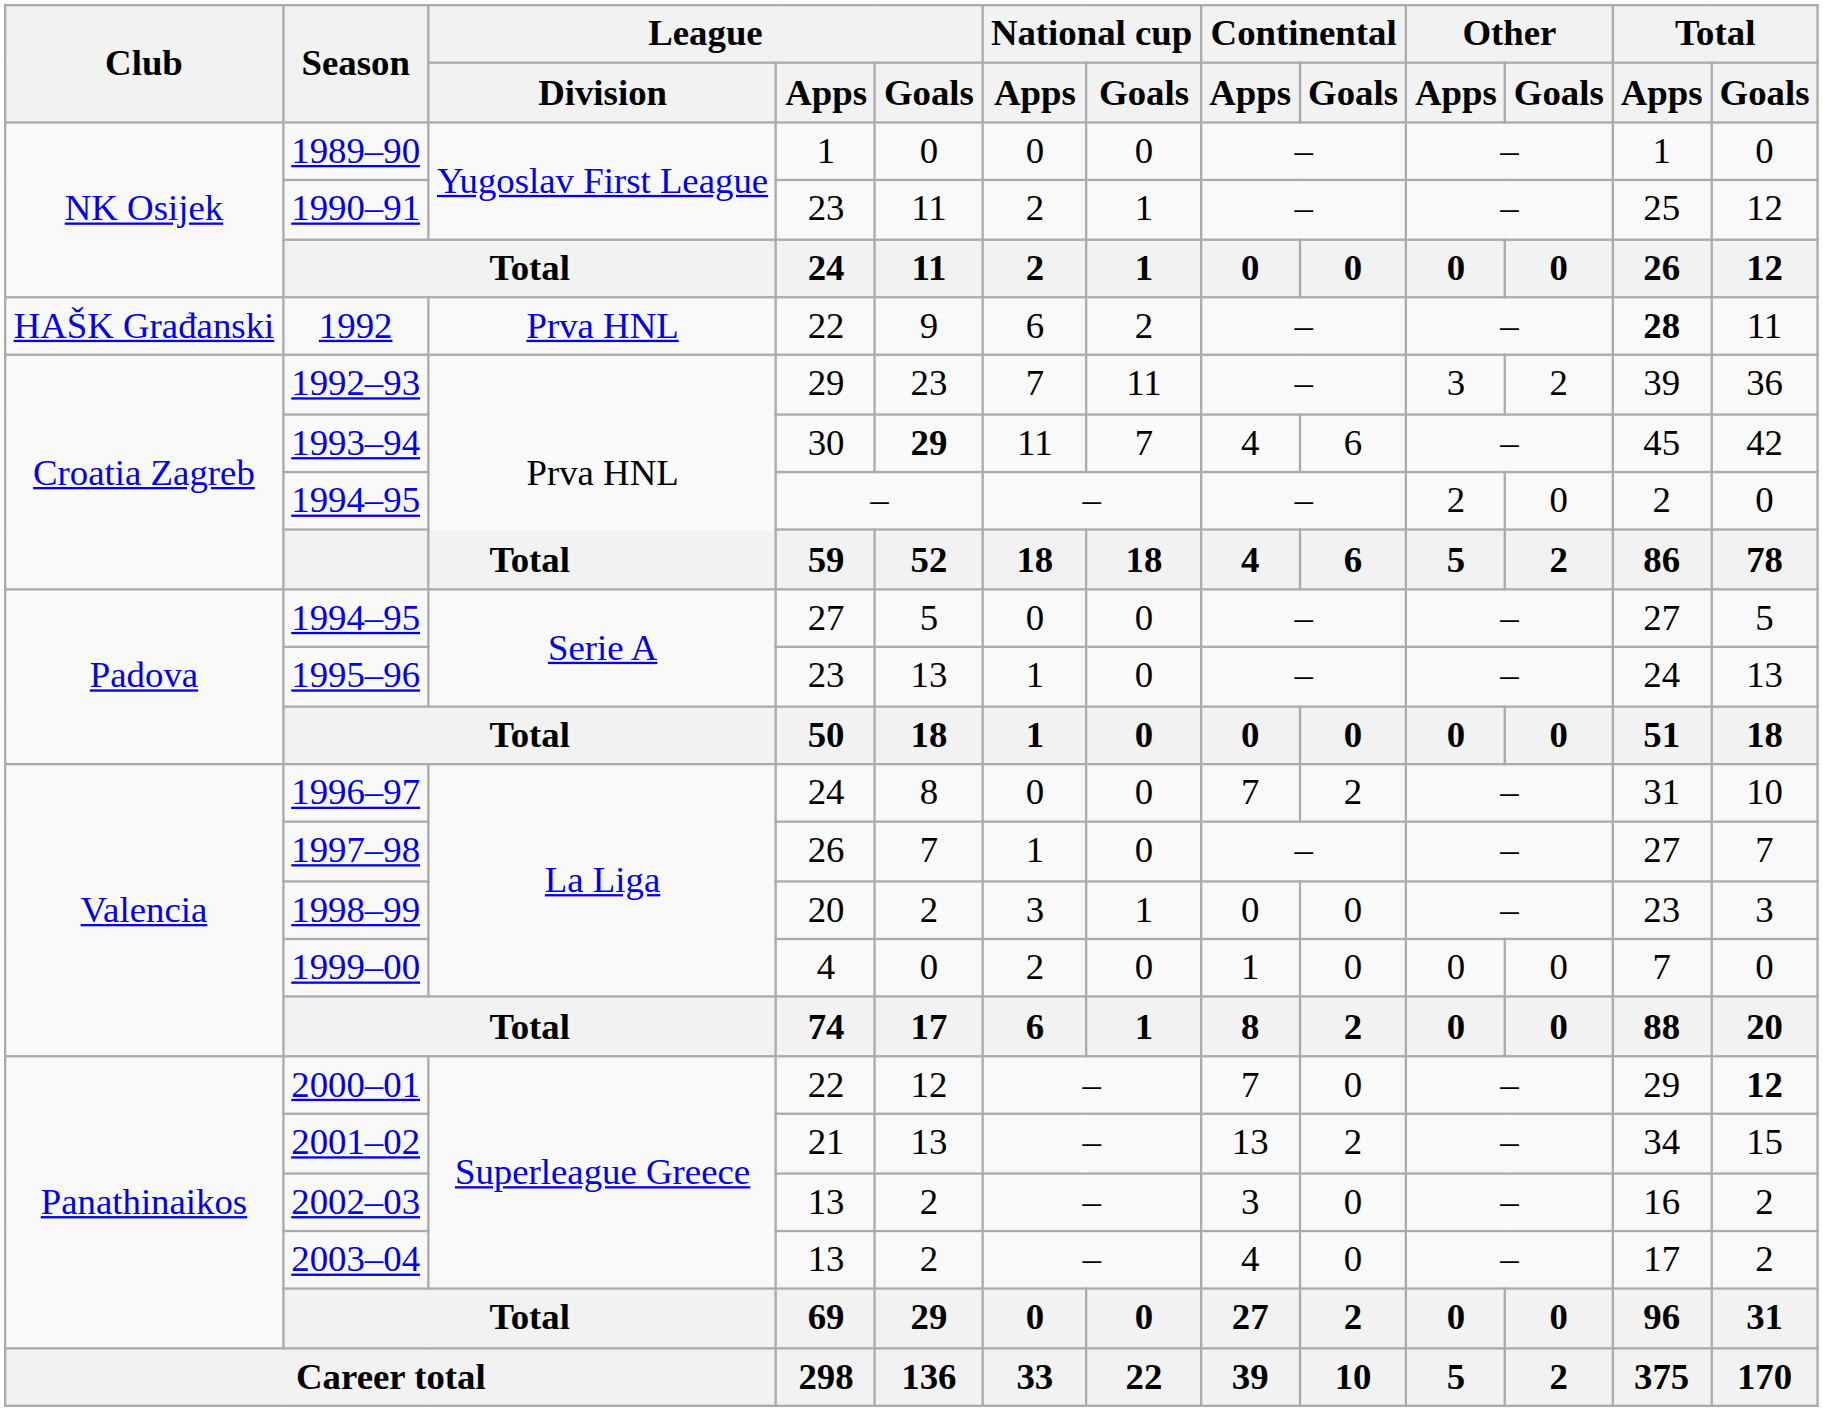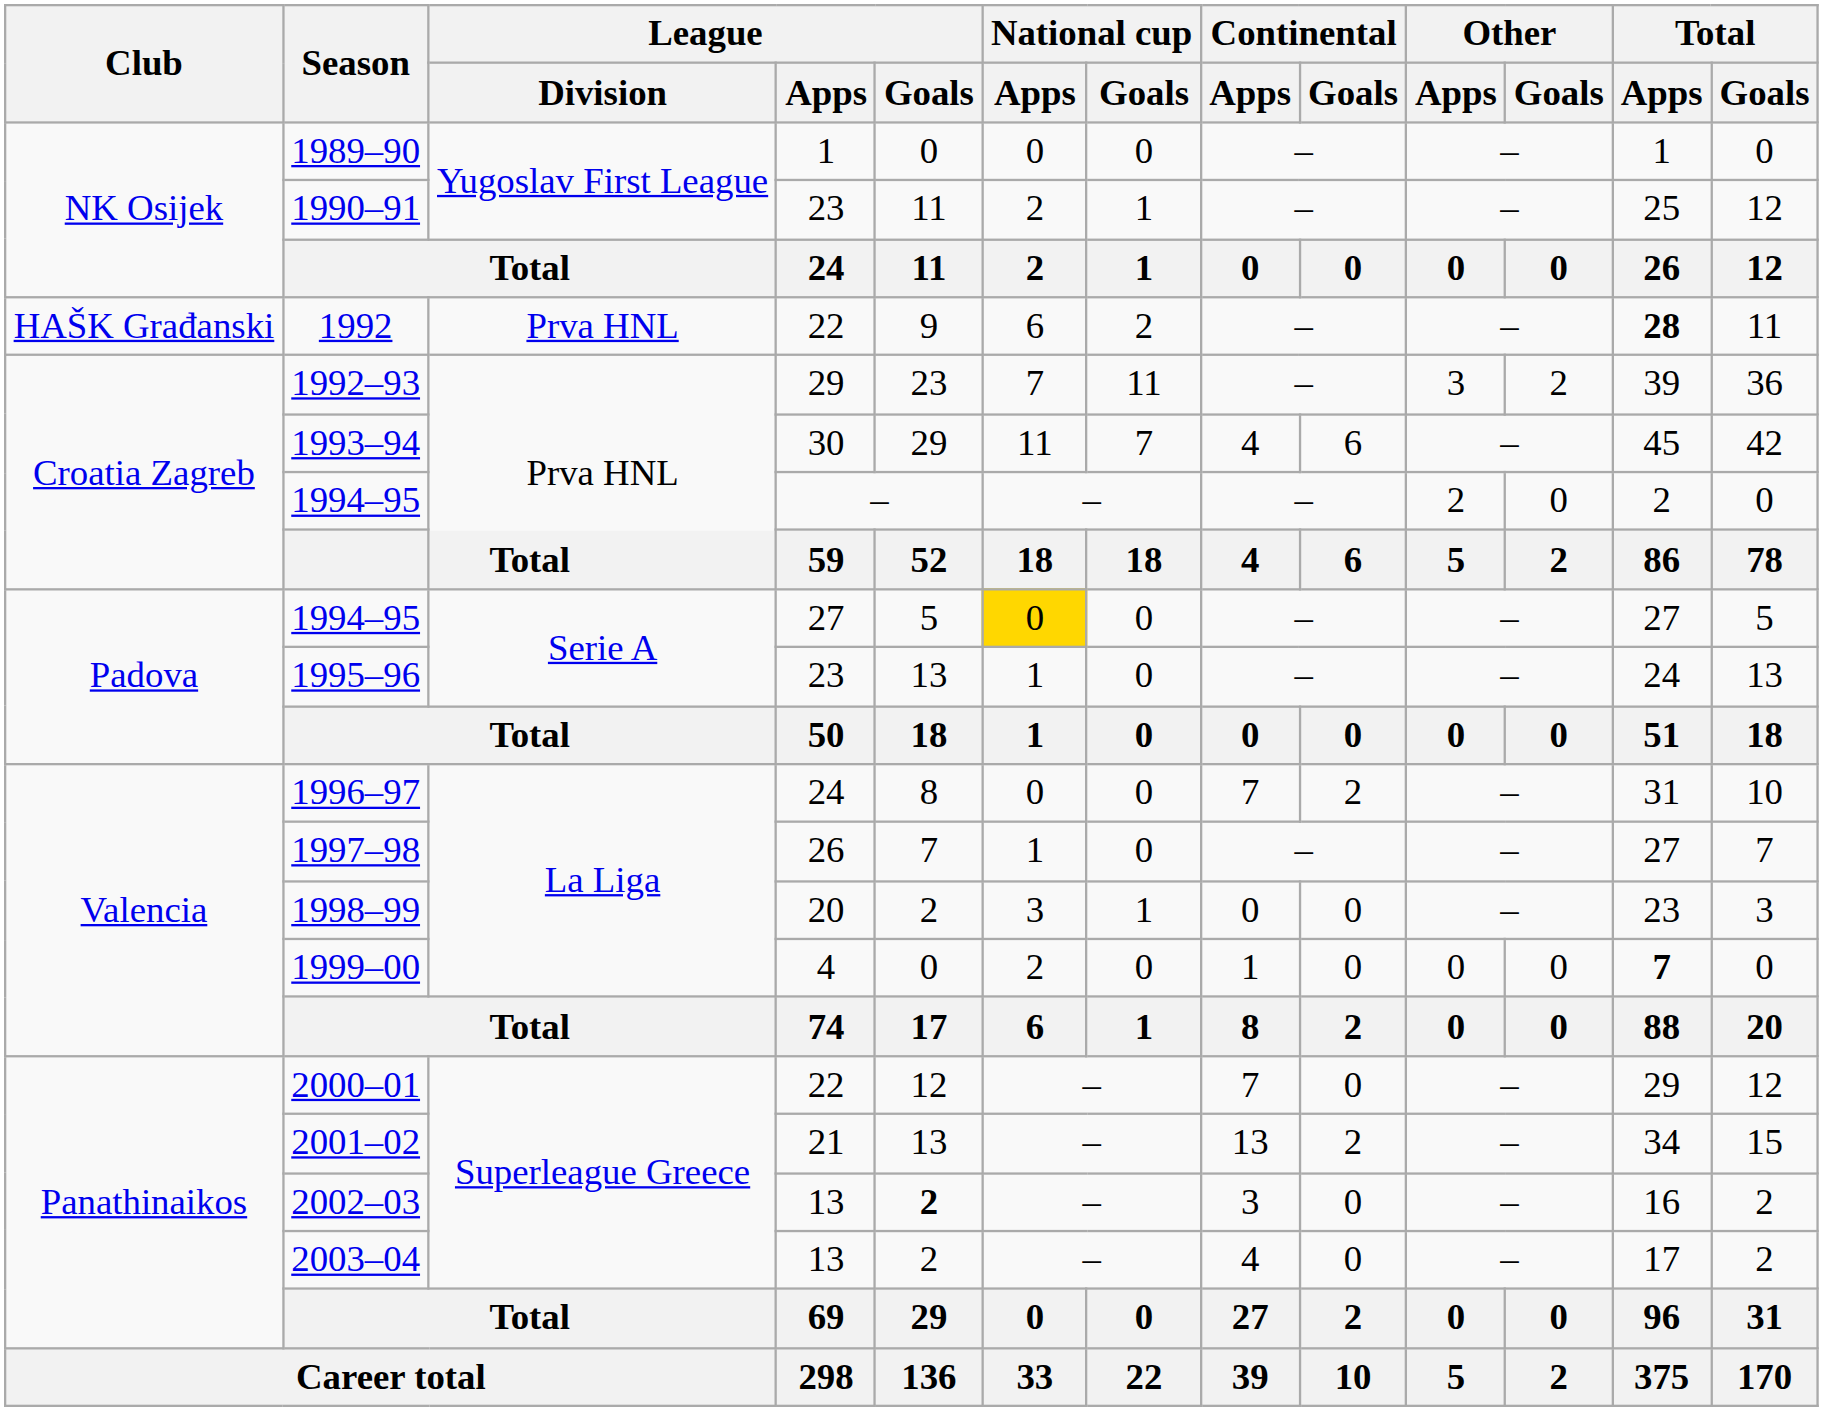(929, 442) bold -> (929, 442) normal
(1035, 617) no background -> (1035, 617) gold background
(1662, 967) normal -> (1662, 967) bold
(1765, 1084) bold -> (1765, 1084) normal
(929, 1200) normal -> (929, 1200) bold
